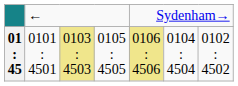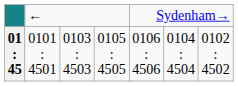(77, 53) khaki background -> (77, 53) no background
(146, 53) khaki background -> (146, 53) no background
